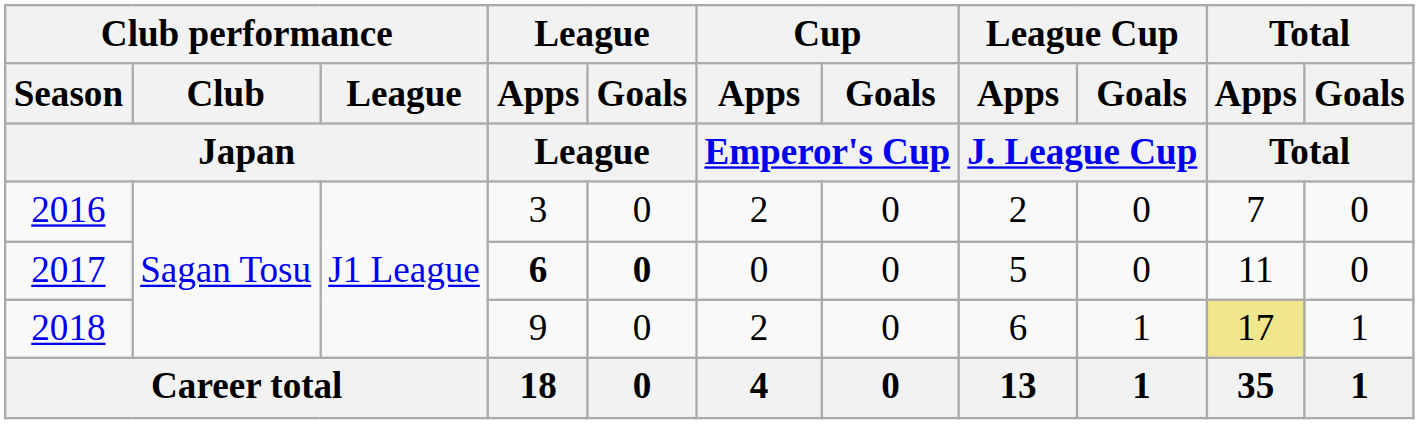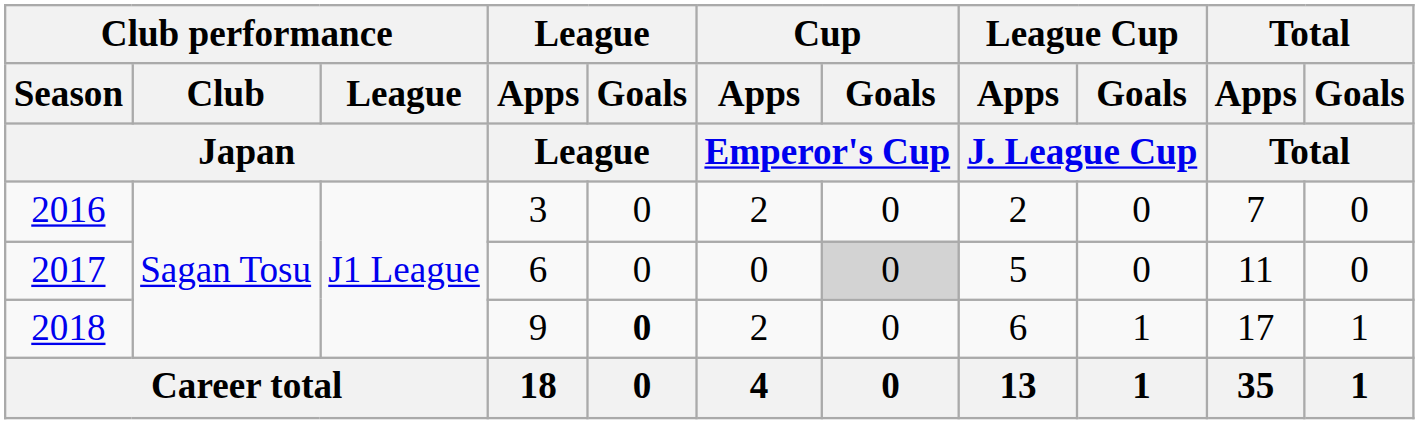(538, 269) bold -> (538, 269) normal
(642, 269) bold -> (642, 269) normal
(890, 269) no background -> (890, 269) lightgrey background
(642, 328) normal -> (642, 328) bold
(1256, 328) khaki background -> (1256, 328) no background
